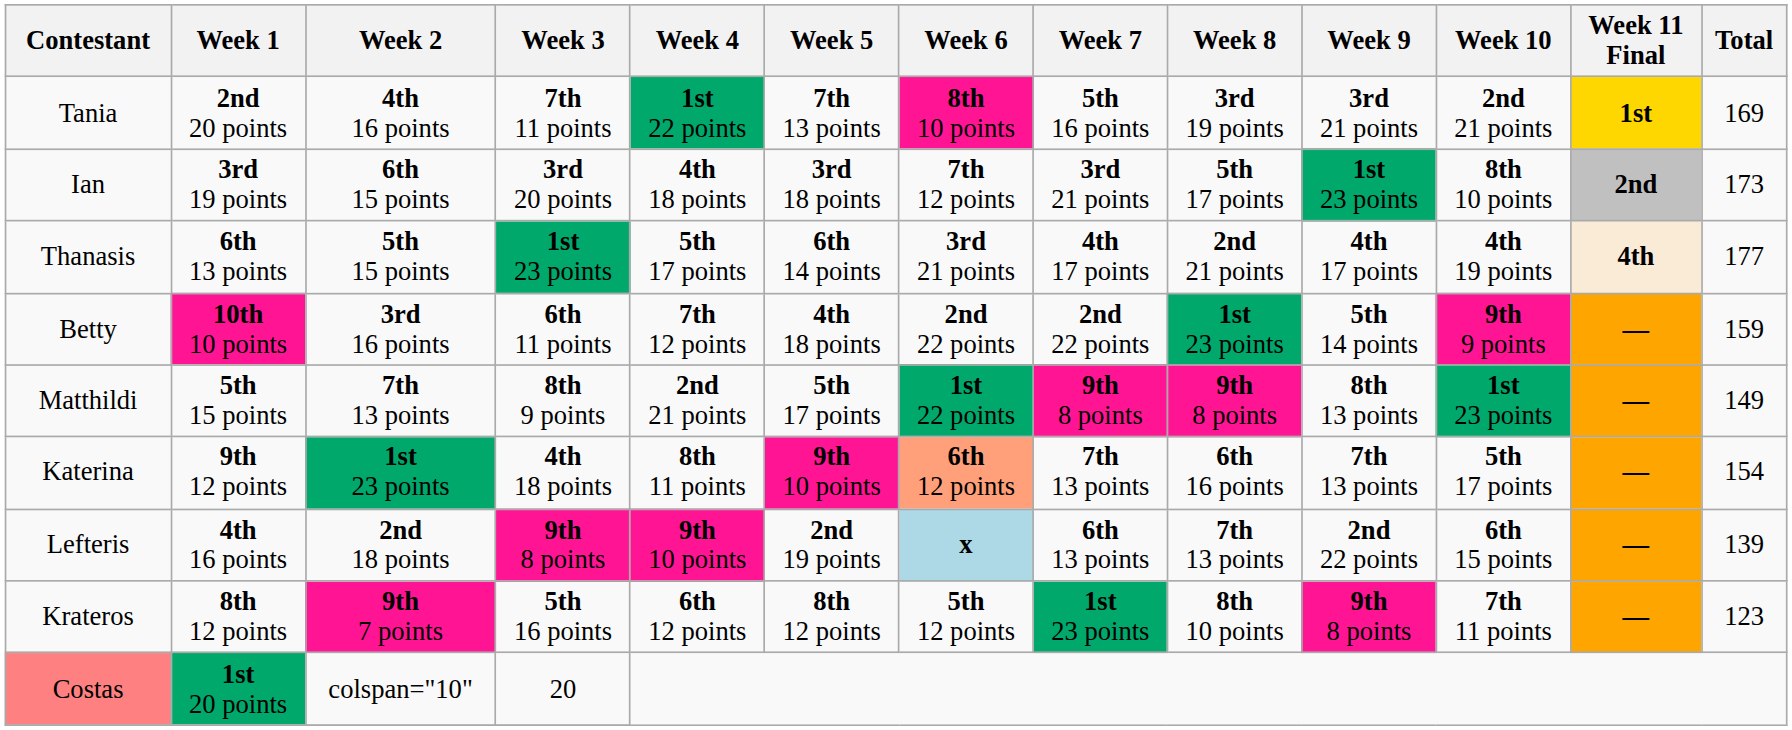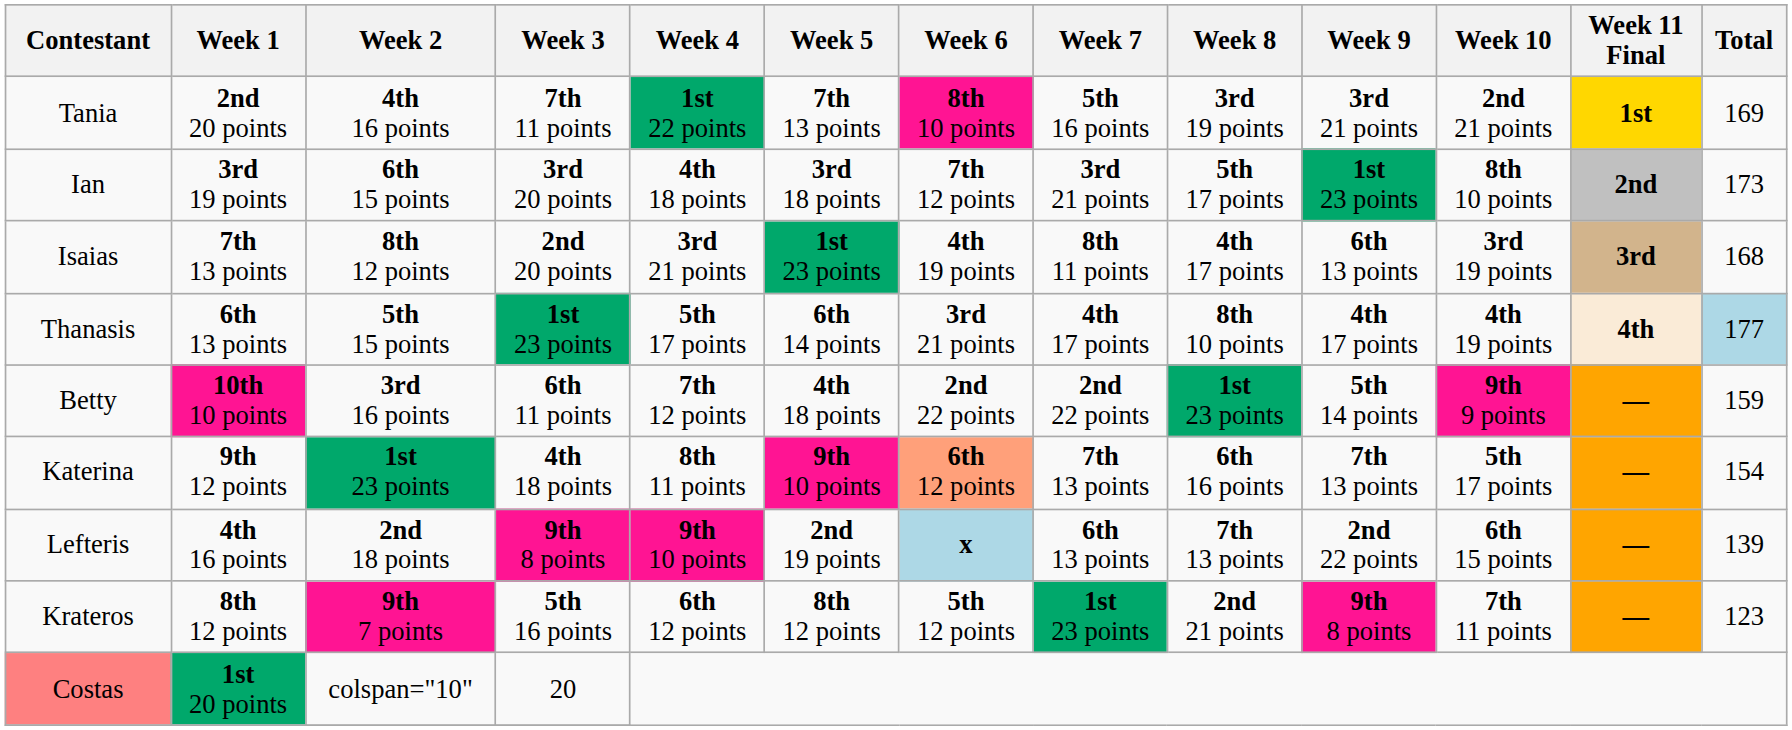+ row: (88, 256)
(1235, 256) 2nd 21 points -> (1235, 328) 8th 10 points
(1744, 256) no background -> (1744, 328) lightblue background
- row: (88, 400)
(1235, 616) 8th 10 points -> (1235, 616) 2nd 21 points
